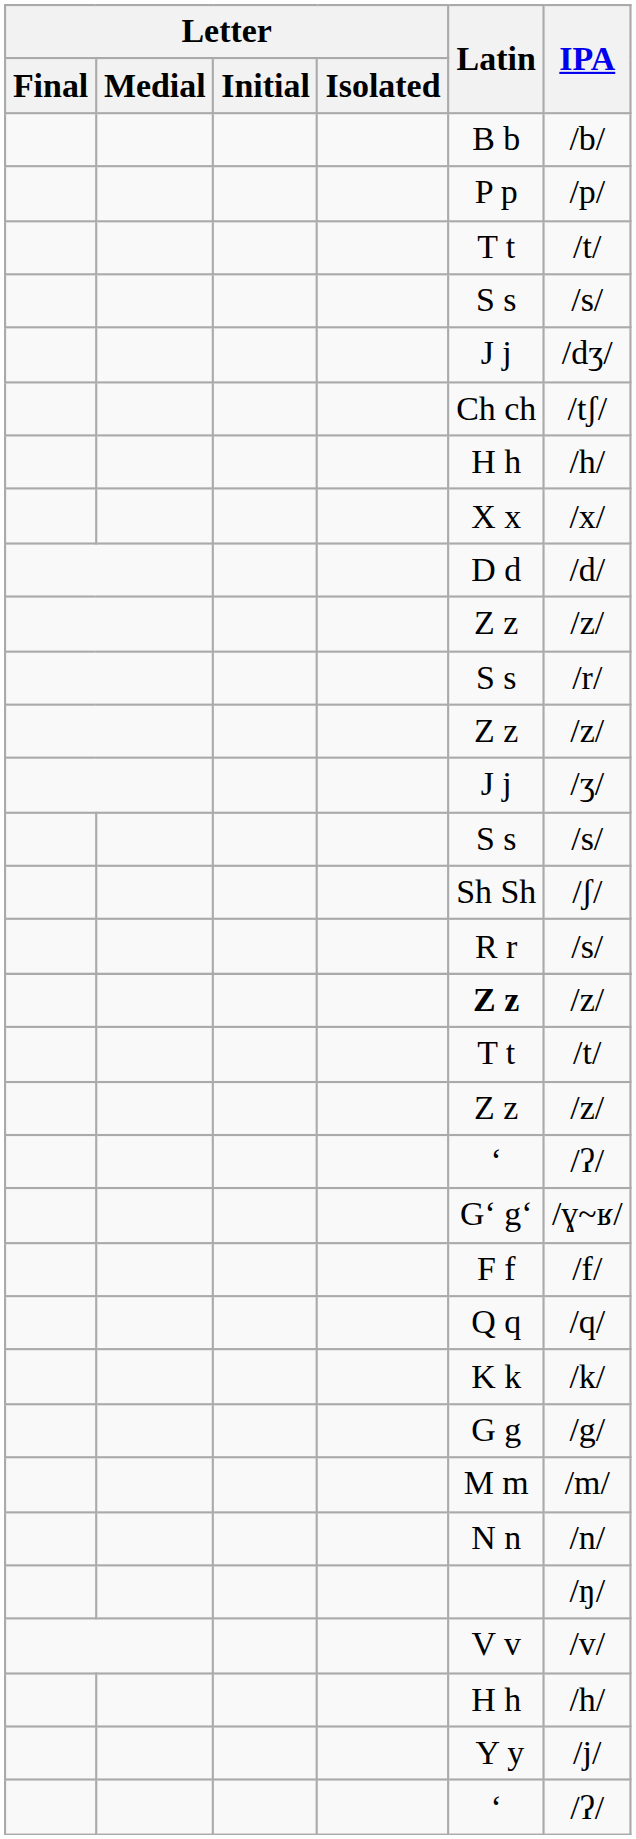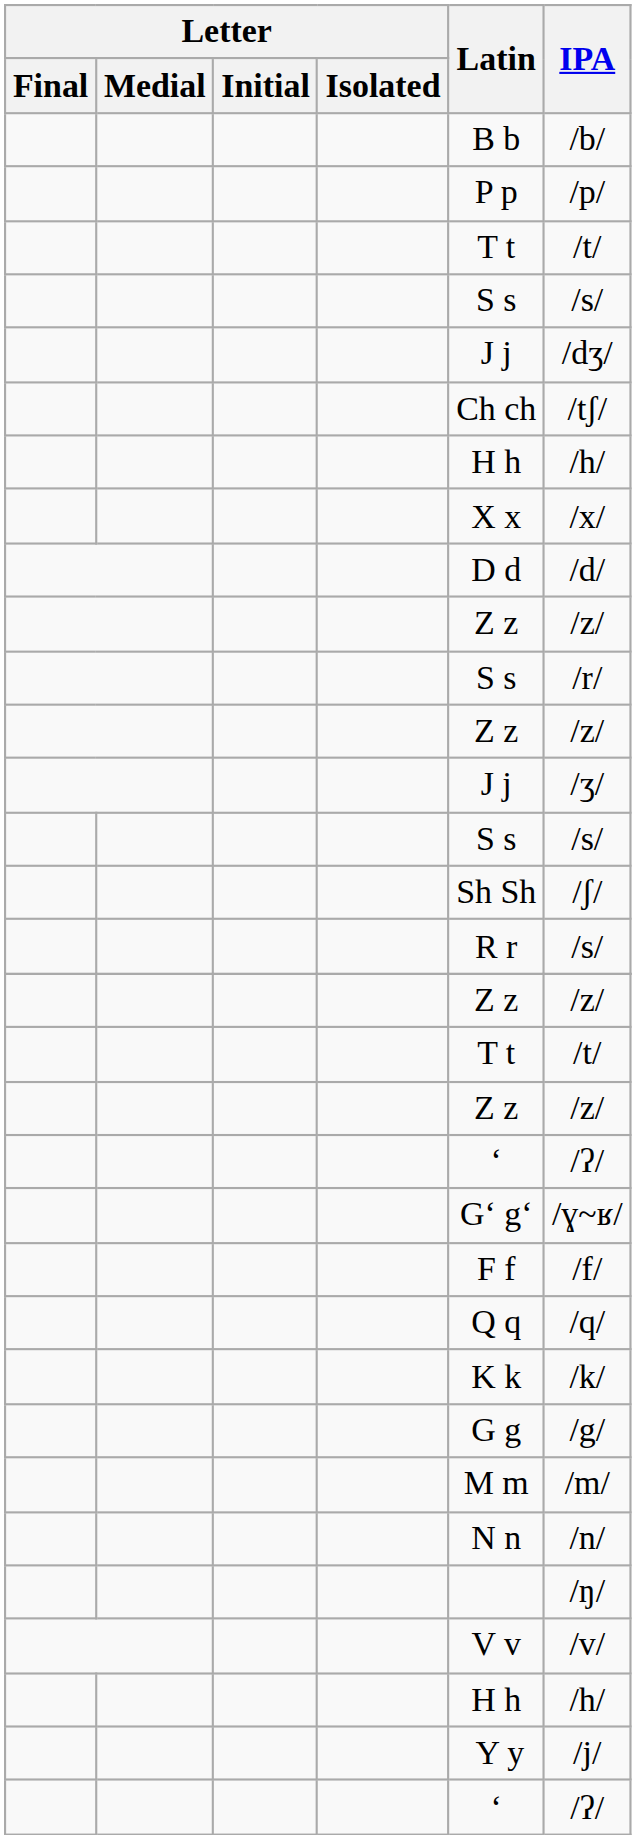(496, 999) bold -> (496, 999) normal
